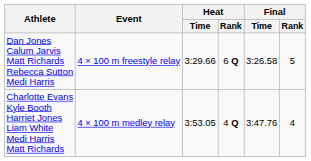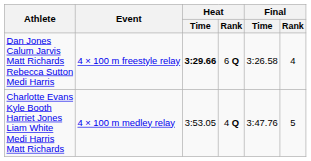(200, 62) normal -> (200, 62) bold
(292, 62) 5 -> (293, 62) 4
(292, 123) 4 -> (293, 123) 5
